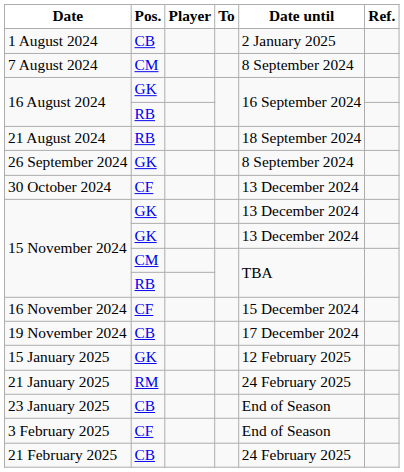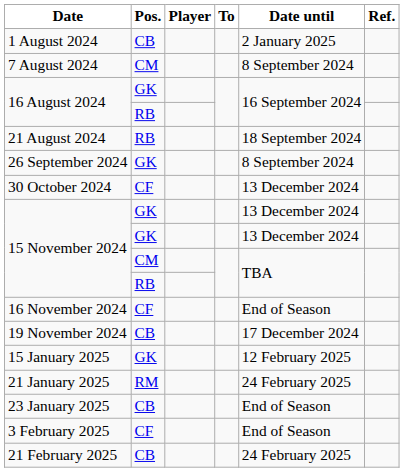(300, 308) 15 December 2024 -> (286, 308) End of Season
